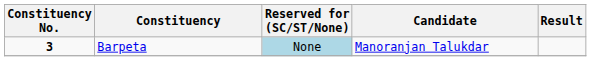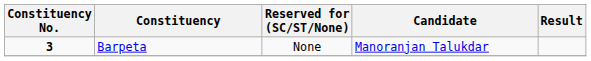(307, 47) lightblue background -> (307, 47) no background
